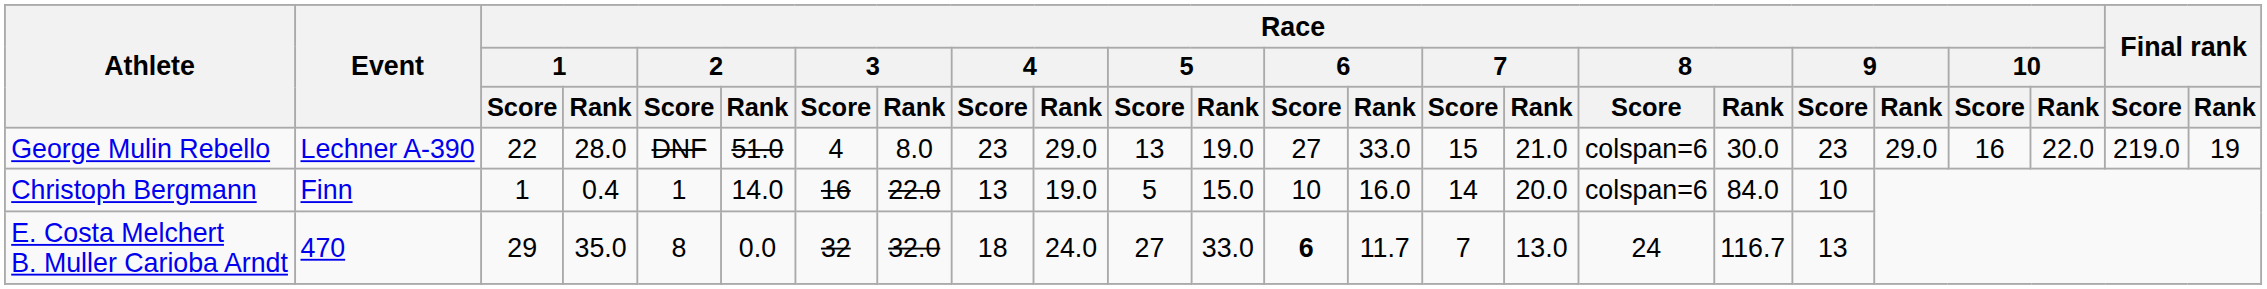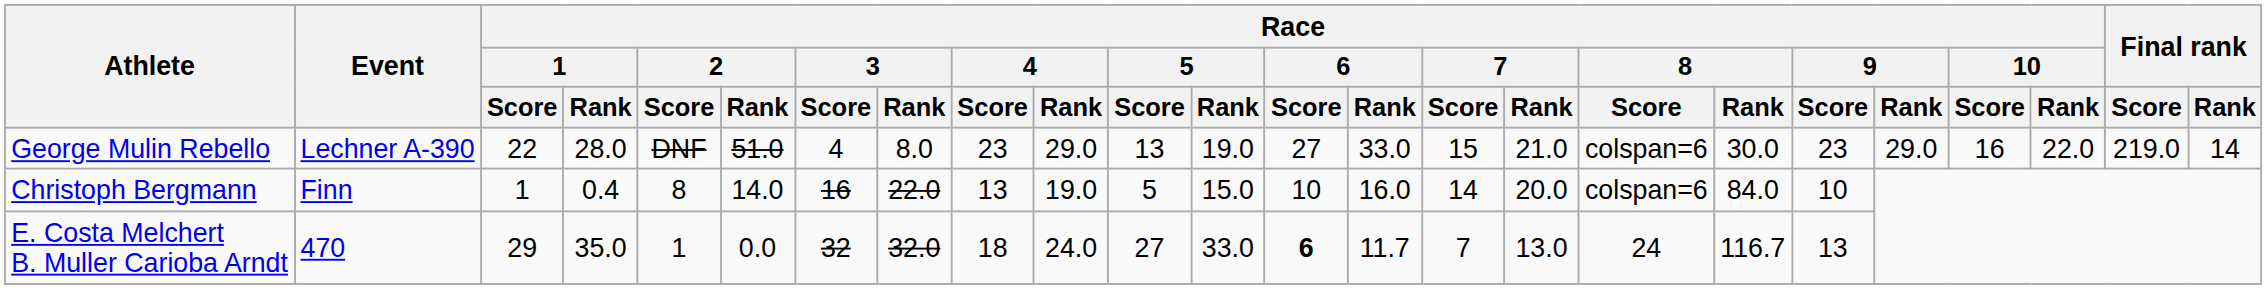(2225, 149) 19 -> (2225, 149) 14
(679, 191) 1 -> (679, 191) 8
(679, 248) 8 -> (679, 248) 1
